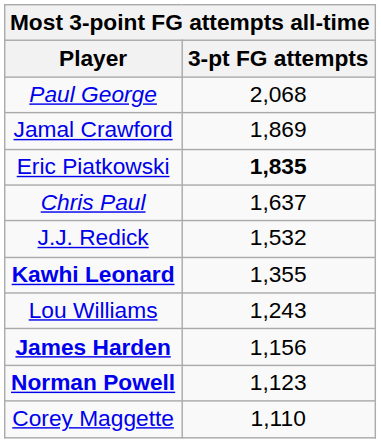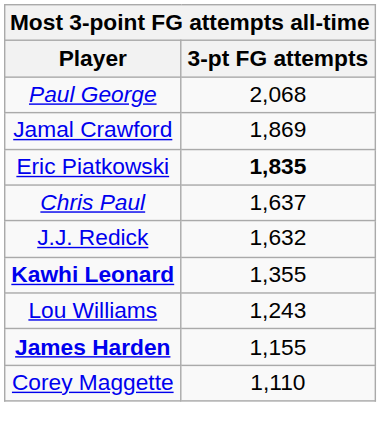(278, 238) 1,532 -> (278, 238) 1,632
(278, 346) 1,156 -> (278, 346) 1,155
- row: (93, 382)
